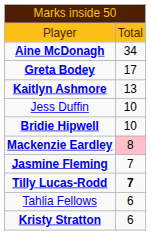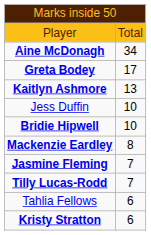(130, 145) pink background -> (130, 145) no background
(130, 182) bold -> (130, 182) normal
